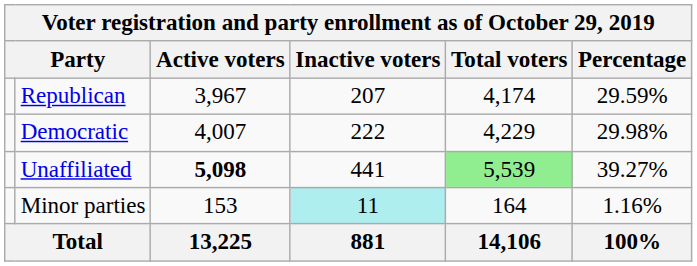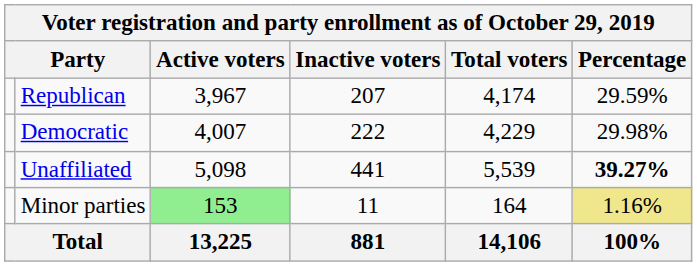(220, 168) bold -> (220, 168) normal
(509, 168) lightgreen background -> (509, 168) no background
(632, 168) normal -> (632, 168) bold
(220, 205) no background -> (220, 205) lightgreen background
(368, 205) paleturquoise background -> (368, 205) no background
(632, 205) no background -> (632, 205) khaki background
